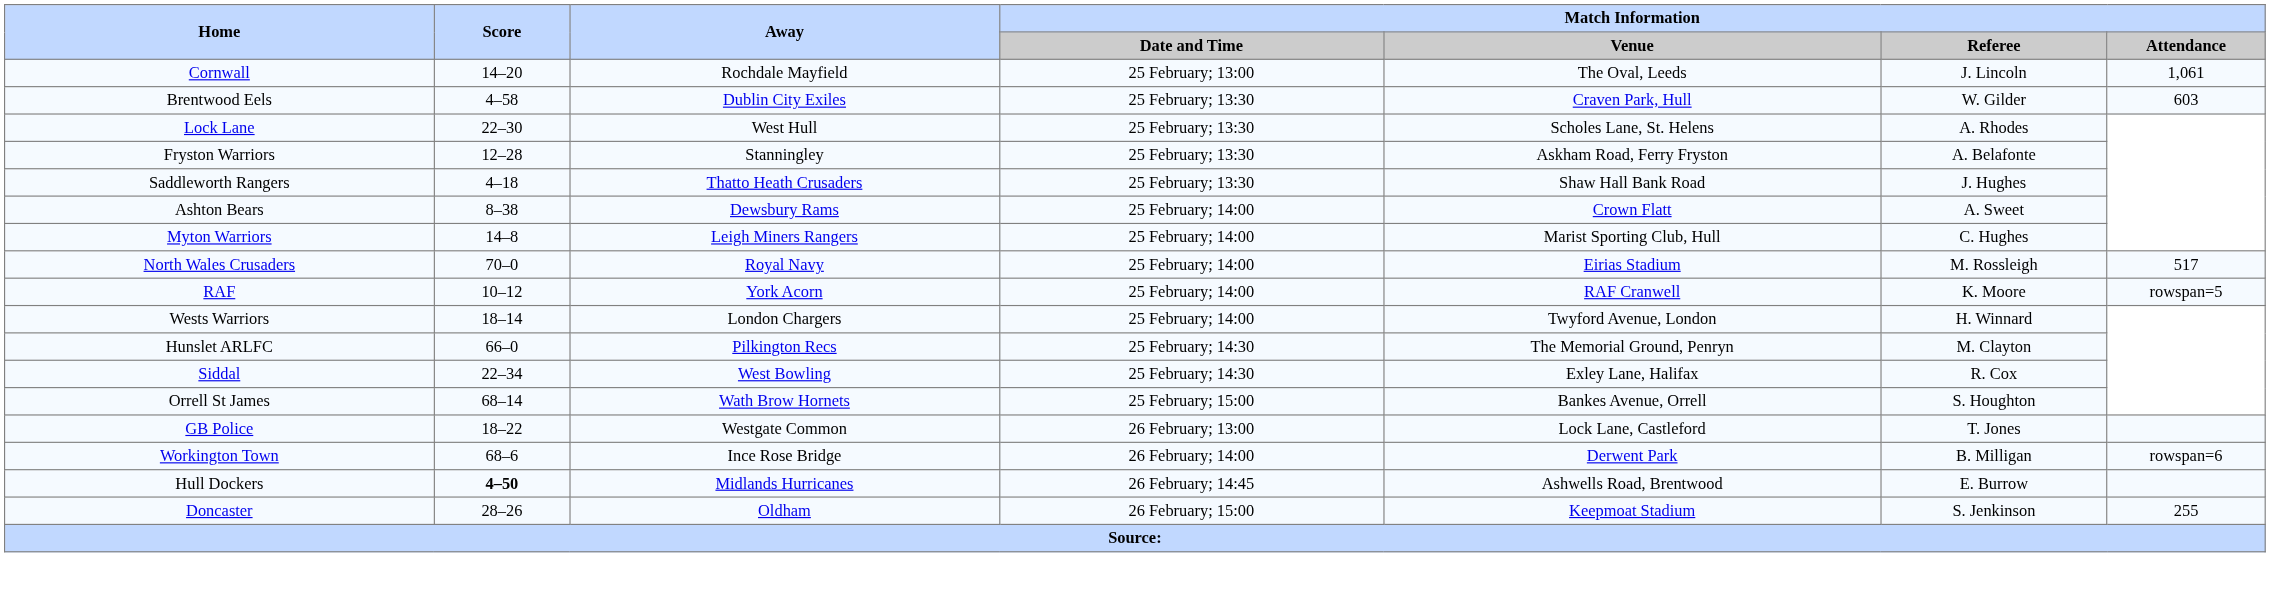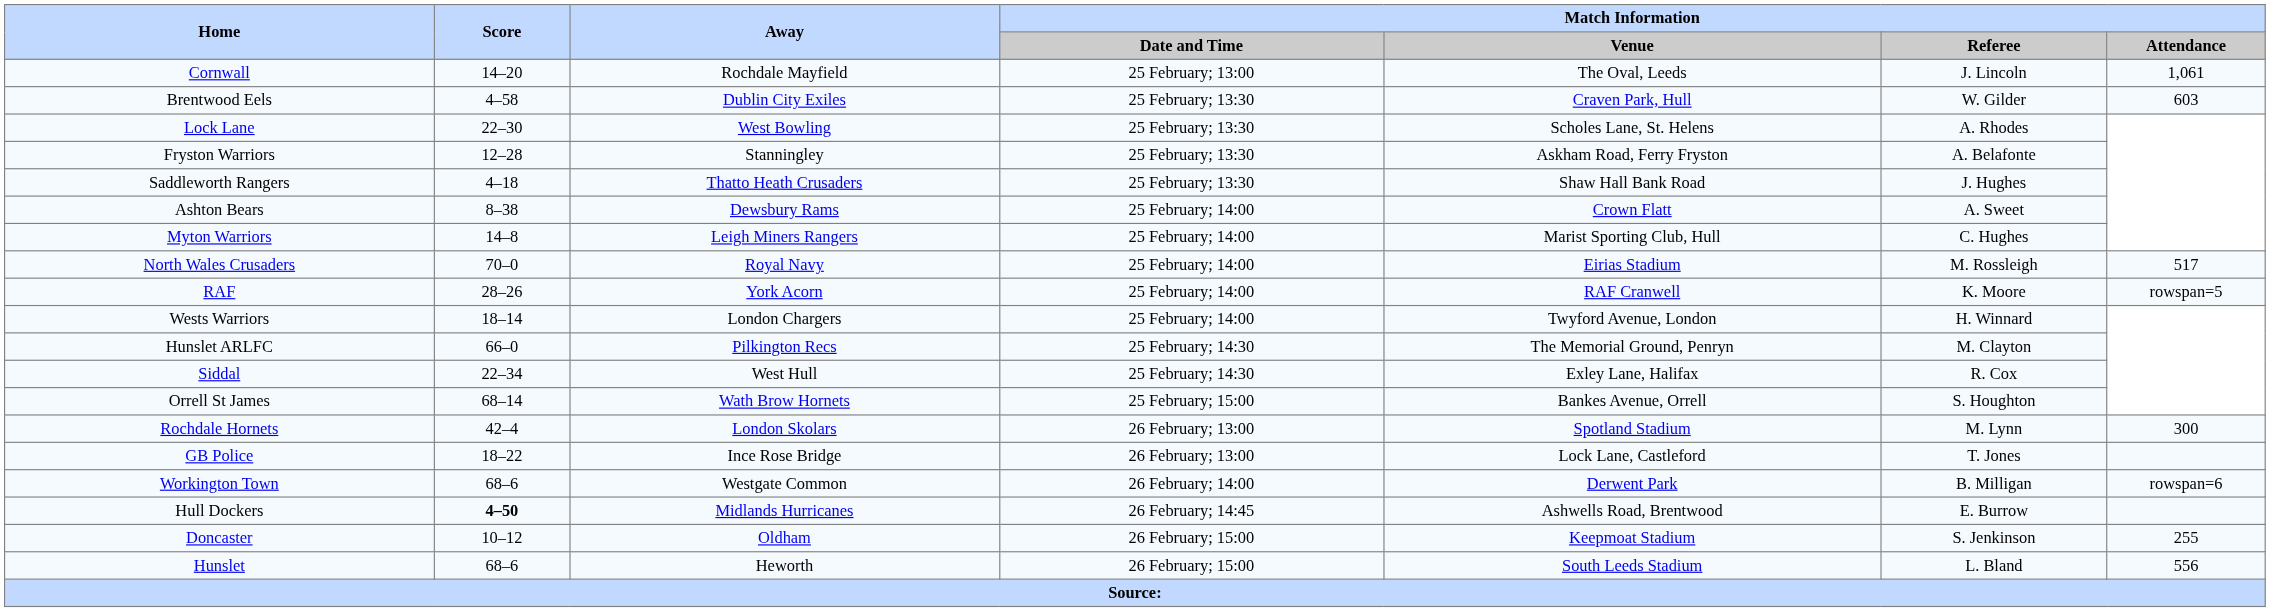(784, 127) West Hull -> (784, 127) West Bowling
(502, 291) 10–12 -> (502, 291) 28–26
(784, 373) West Bowling -> (784, 373) West Hull
+ row: (219, 428)
(784, 428) Westgate Common -> (784, 455) Ince Rose Bridge
(784, 455) Ince Rose Bridge -> (784, 483) Westgate Common
(502, 510) 28–26 -> (502, 538) 10–12
+ row: (219, 565)
